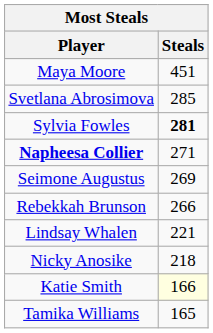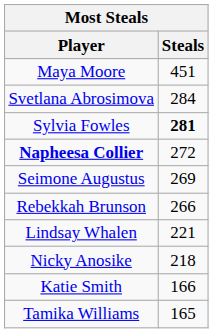(183, 98) 285 -> (183, 98) 284
(183, 152) 271 -> (183, 152) 272
(183, 286) lightyellow background -> (183, 286) no background
